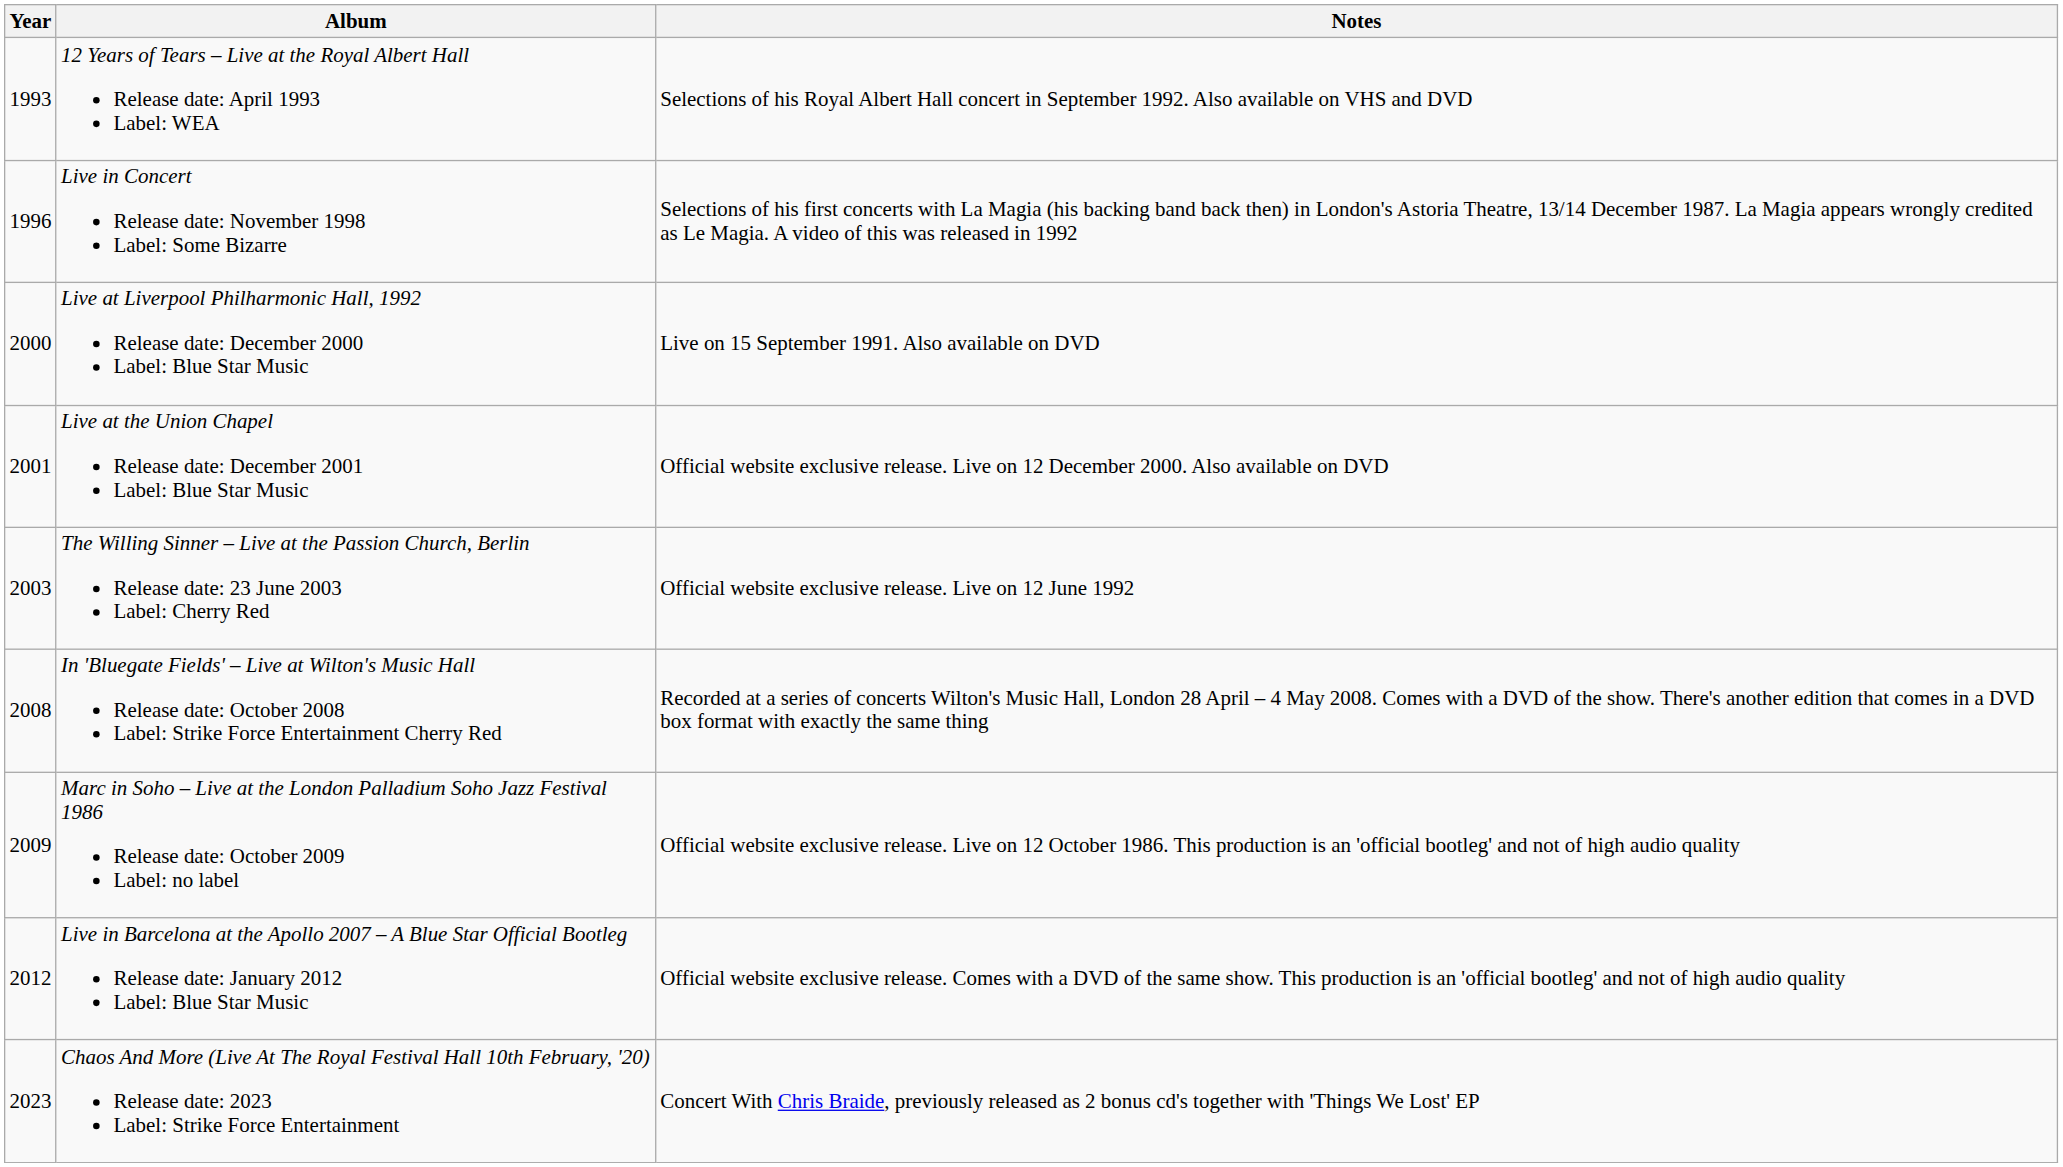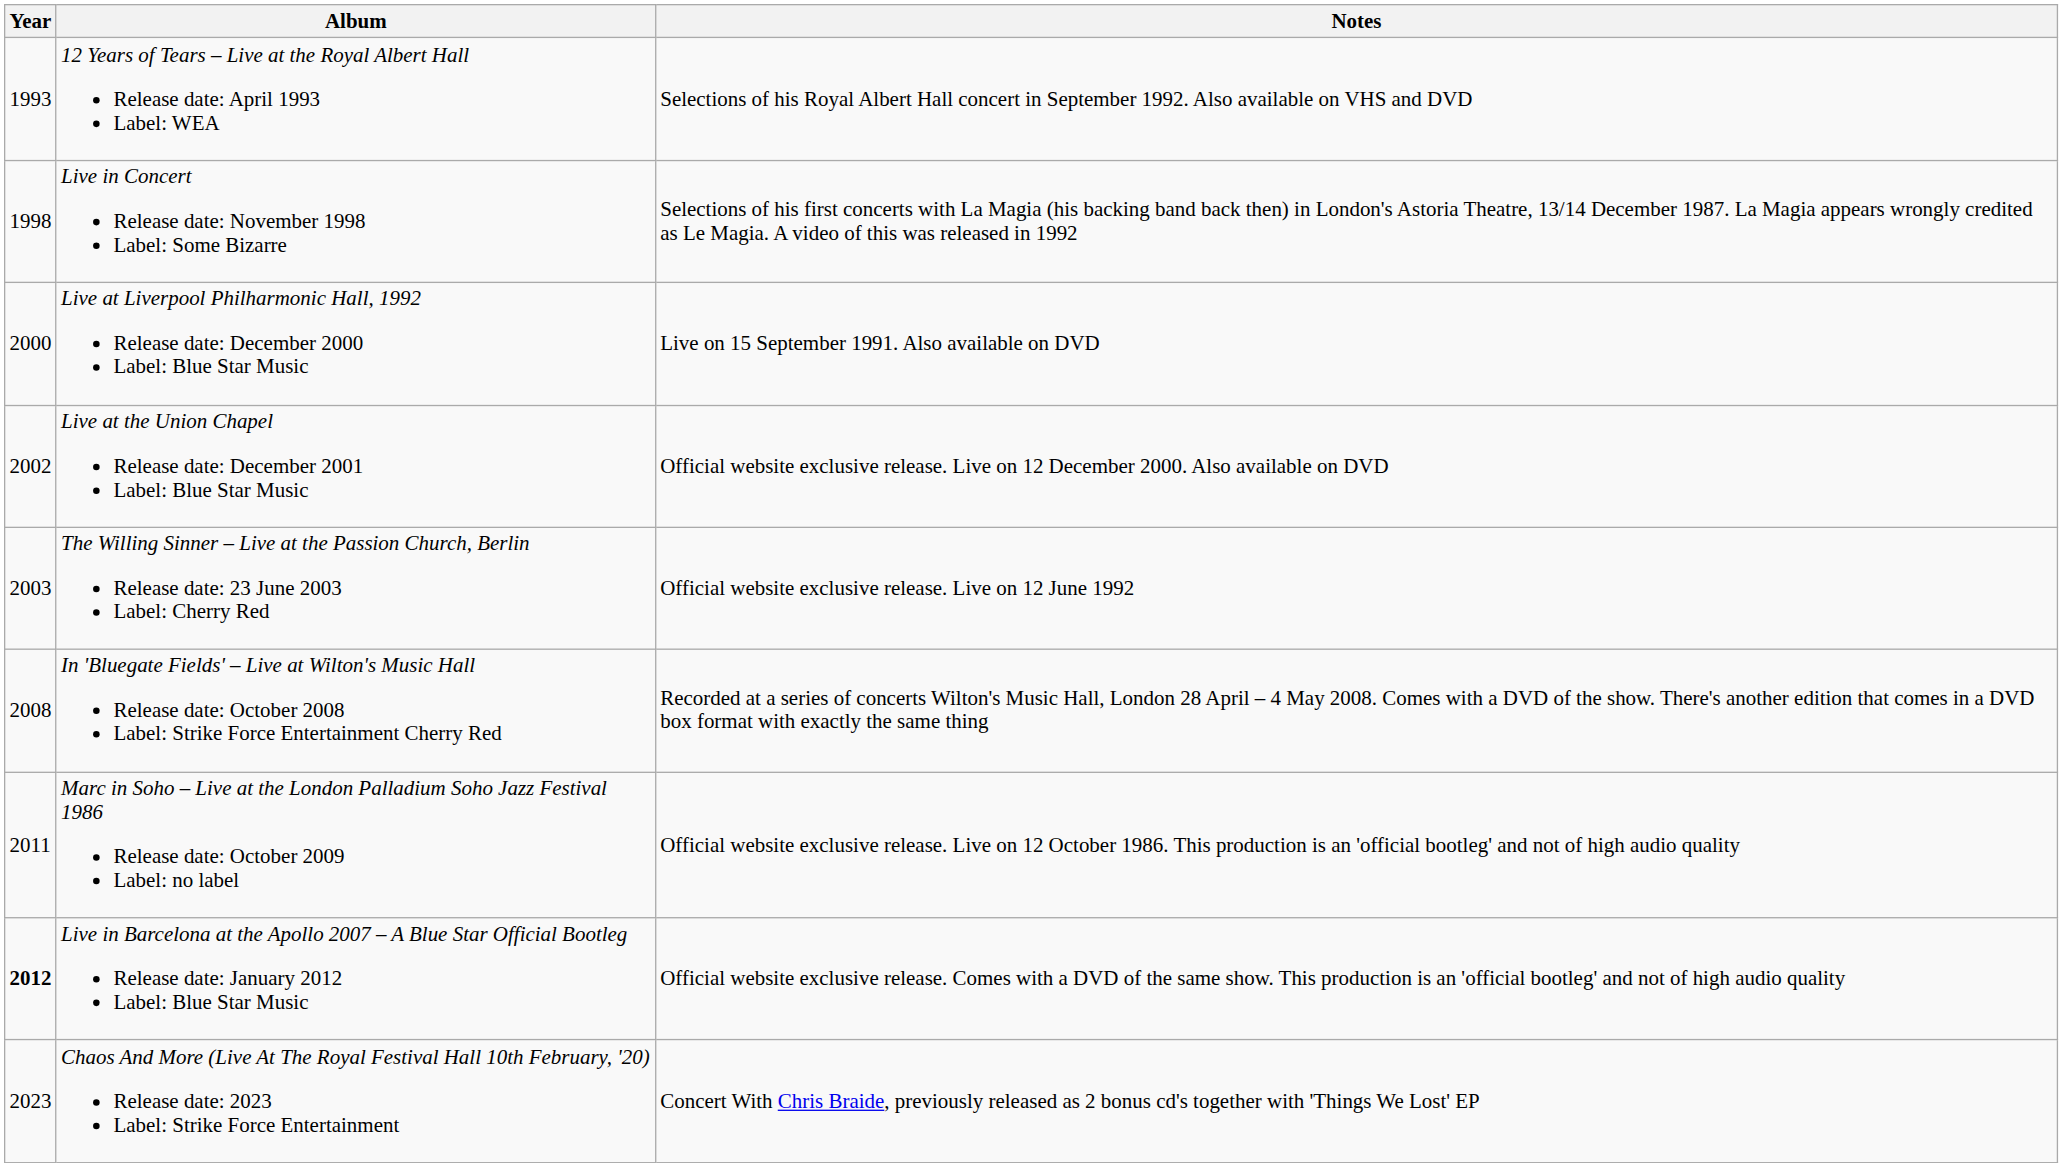(30, 221) 1996 -> (30, 221) 1998
(30, 465) 2001 -> (30, 465) 2002
(30, 844) 2009 -> (30, 844) 2011
(30, 978) normal -> (30, 978) bold
